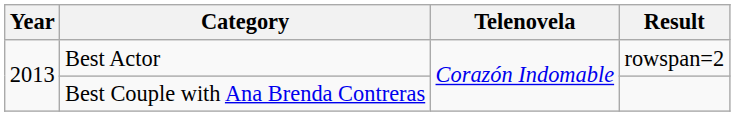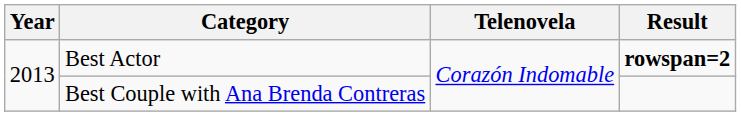(674, 57) normal -> (677, 57) bold
